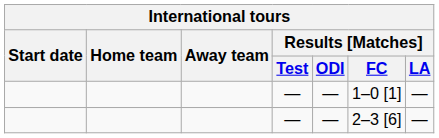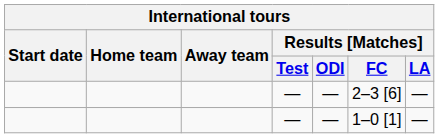(377, 94) 1–0 [1] -> (377, 94) 2–3 [6]
(377, 119) 2–3 [6] -> (377, 119) 1–0 [1]
